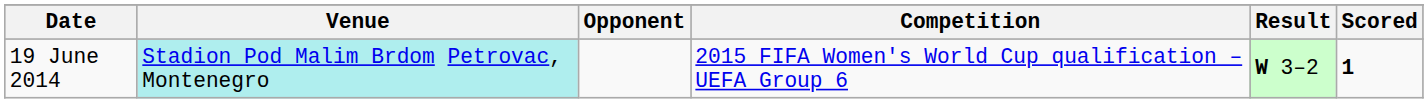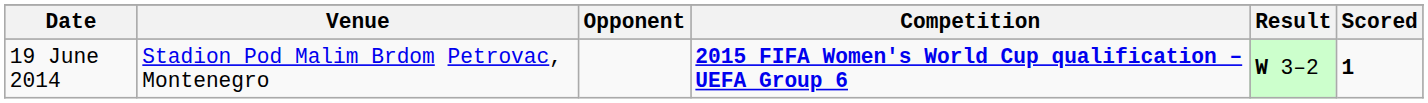(352, 69) paleturquoise background -> (352, 69) no background
(969, 69) normal -> (969, 69) bold
